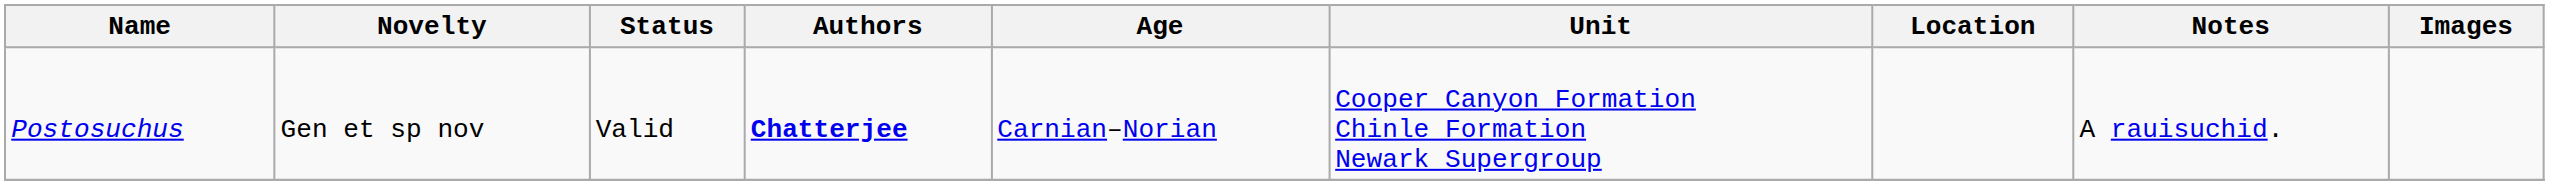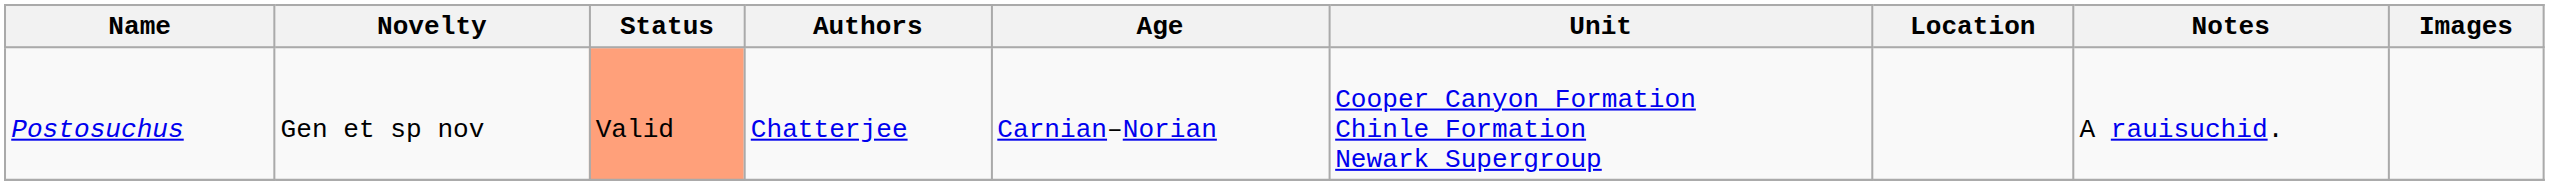(635, 129) no background -> (635, 129) lightsalmon background
(829, 129) bold -> (829, 129) normal
